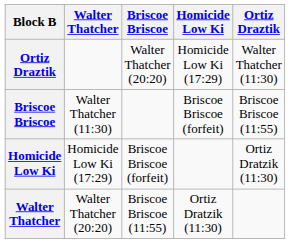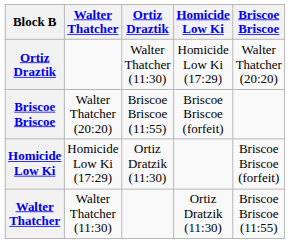columns swapped: (147, 22) <-> (259, 22)
(93, 114) Walter Thatcher (11:30) -> (93, 114) Walter Thatcher (20:20)
(93, 213) Walter Thatcher (20:20) -> (93, 213) Walter Thatcher (11:30)
